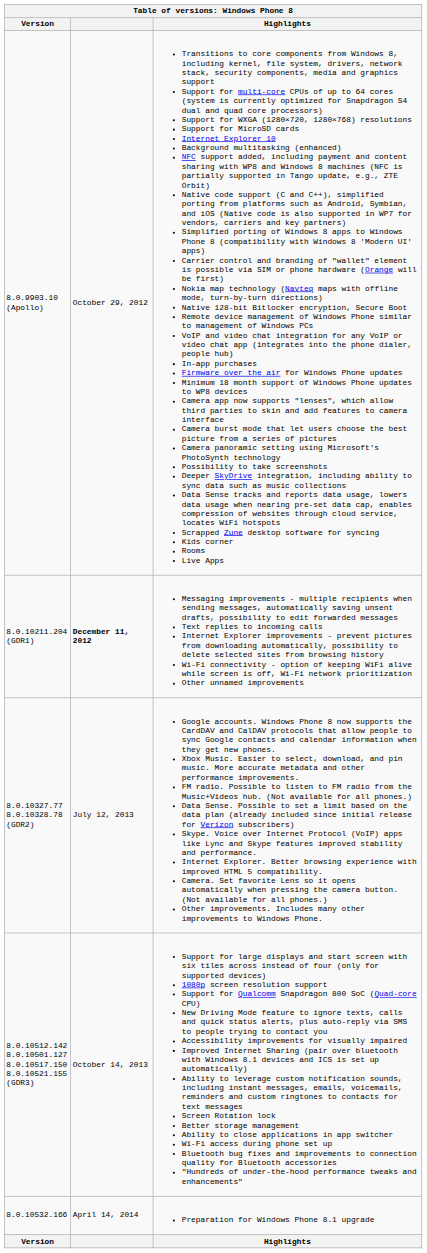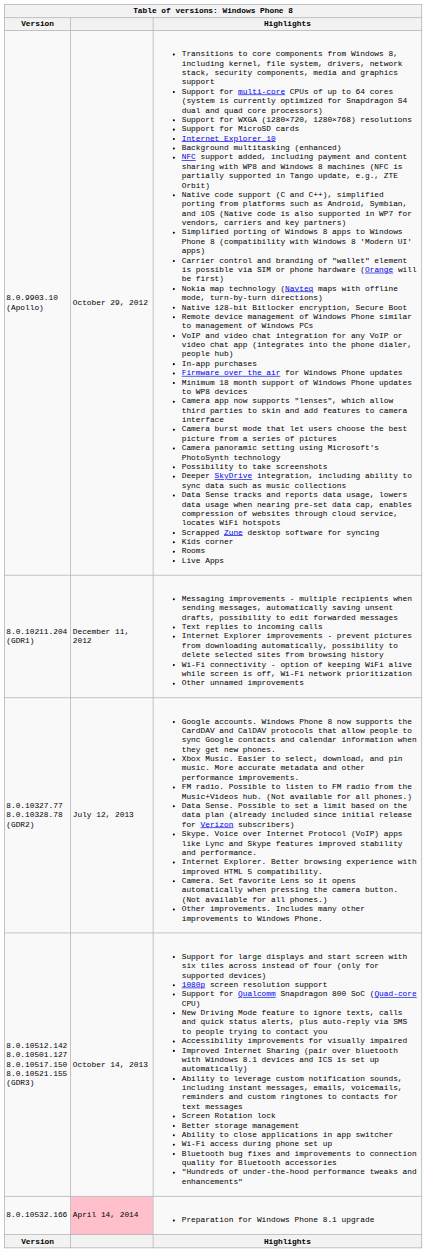(101, 636) bold -> (101, 636) normal
(106, 1215) no background -> (106, 1215) pink background
